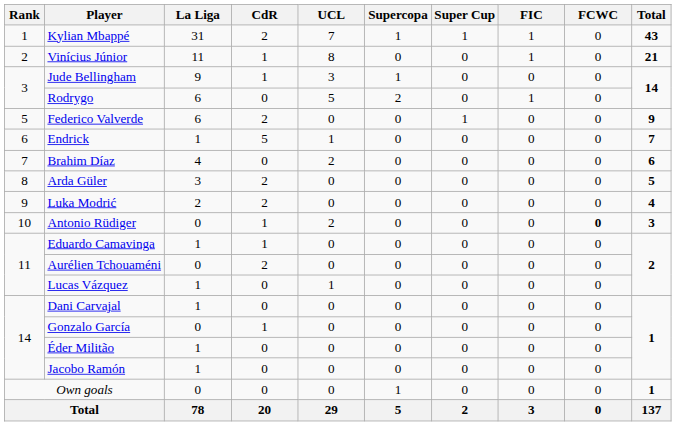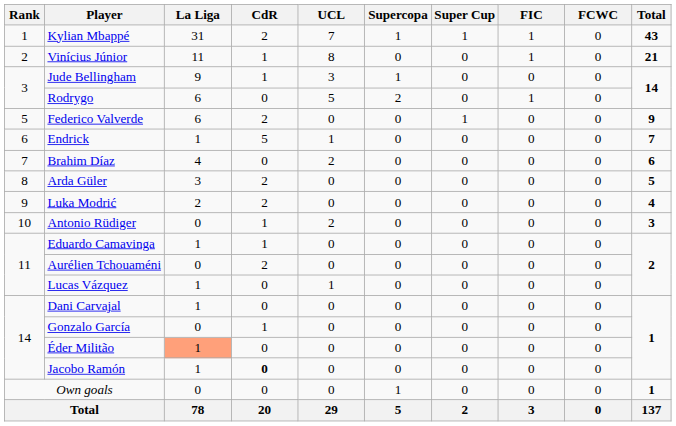(598, 222) bold -> (598, 222) normal
(198, 347) no background -> (198, 347) lightsalmon background
(265, 368) normal -> (265, 368) bold
